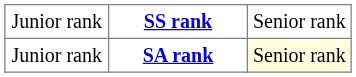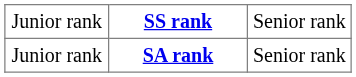(299, 55) lightyellow background -> (299, 55) no background
